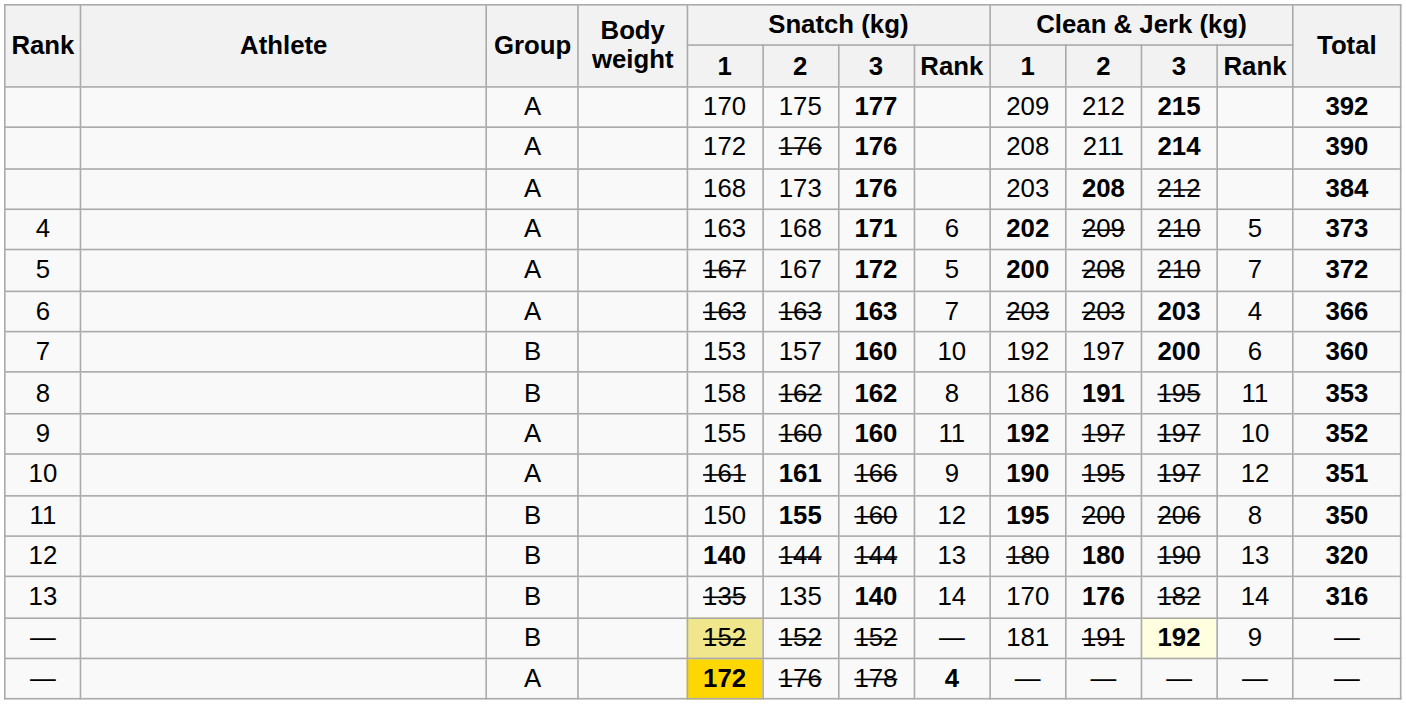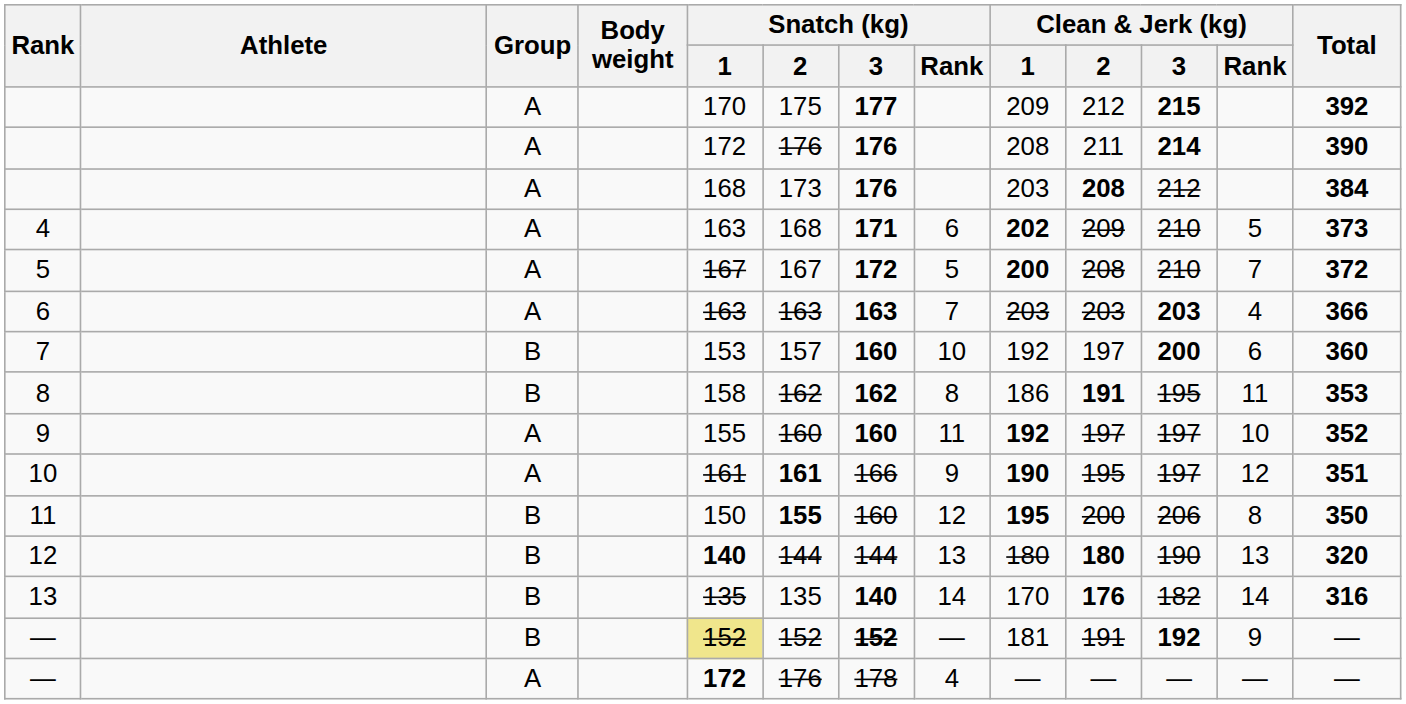(876, 637) normal -> (876, 637) bold
(1179, 637) lightyellow background -> (1179, 637) no background
(725, 678) gold background -> (725, 678) no background
(952, 678) bold -> (952, 678) normal
